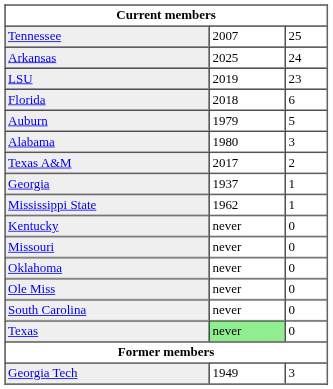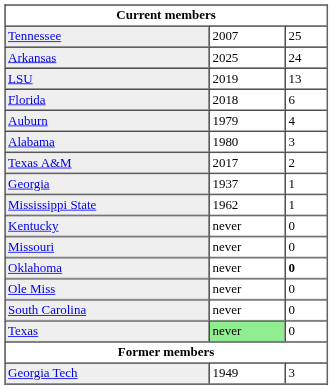(295, 78) 23 -> (295, 78) 13
(292, 120) 5 -> (292, 120) 4
(292, 268) normal -> (292, 268) bold
